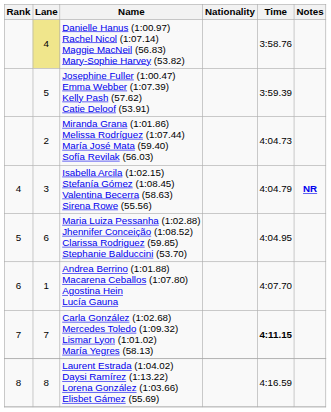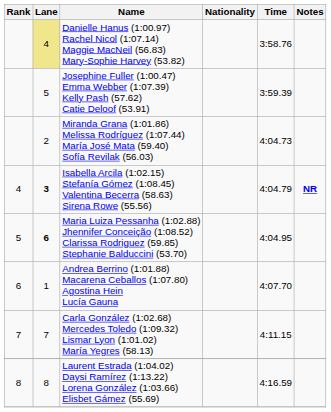(46, 189) normal -> (46, 189) bold
(46, 237) normal -> (46, 237) bold
(276, 334) bold -> (276, 334) normal
